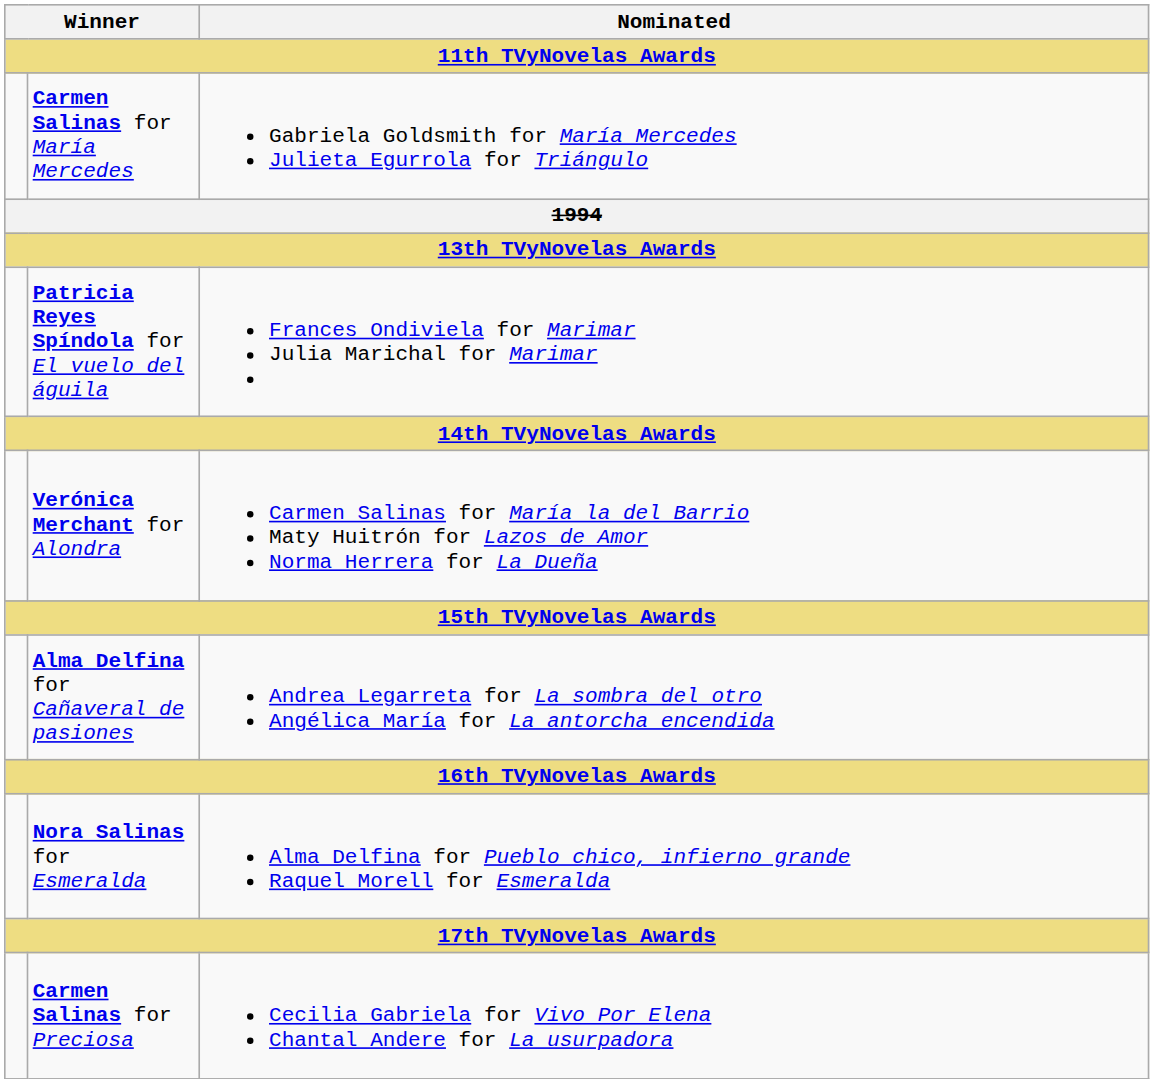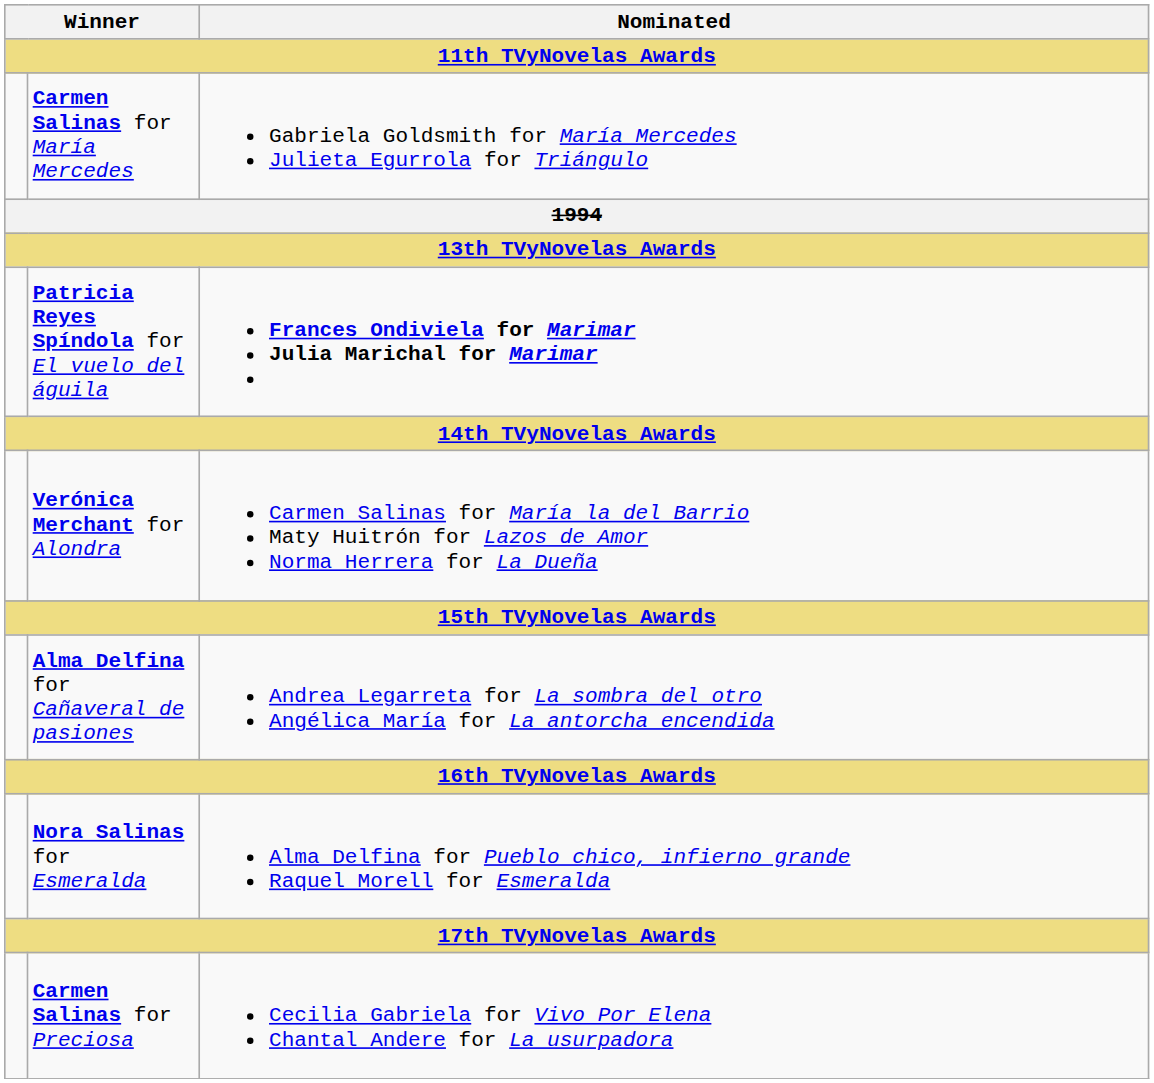(674, 354) normal -> (674, 354) bold
